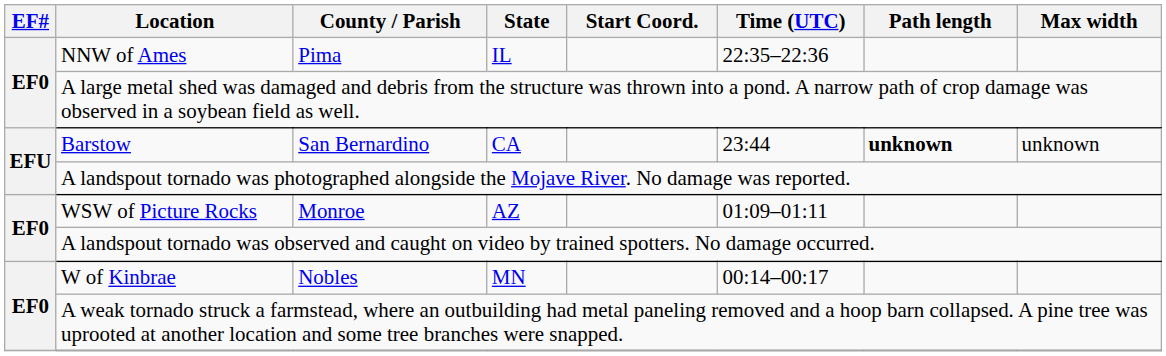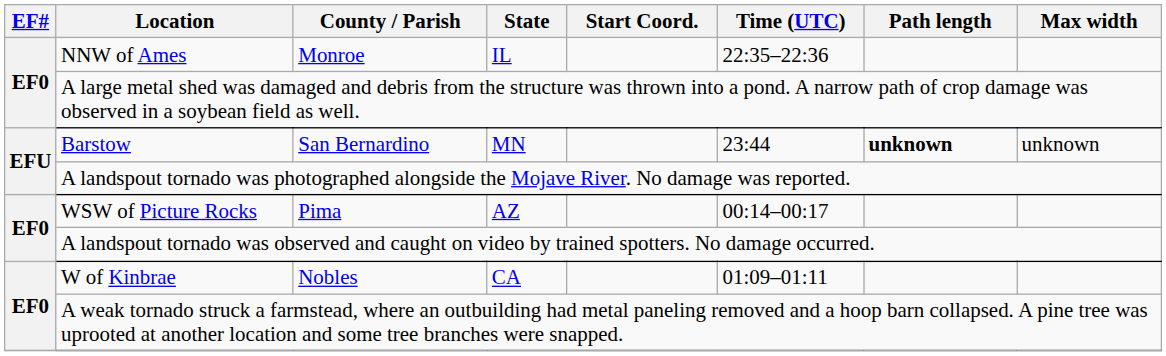(320, 54) Pima -> (331, 54) Monroe
(506, 144) CA -> (509, 144) MN
(331, 210) Monroe -> (320, 210) Pima
(775, 210) 01:09–01:11 -> (776, 210) 00:14–00:17
(509, 277) MN -> (506, 277) CA
(776, 277) 00:14–00:17 -> (775, 277) 01:09–01:11
